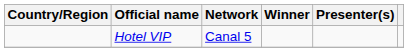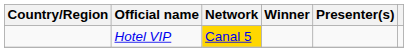(228, 36) no background -> (228, 36) gold background
